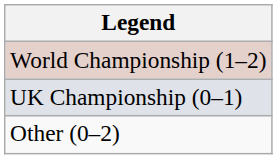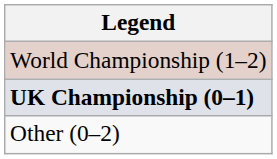(126, 97) normal -> (132, 97) bold
